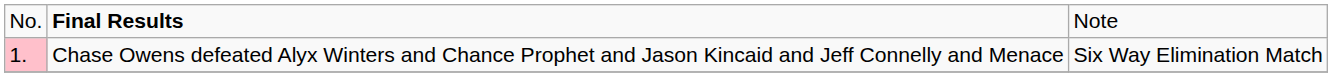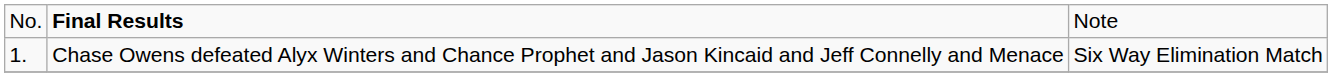(18, 54) pink background -> (18, 54) no background
